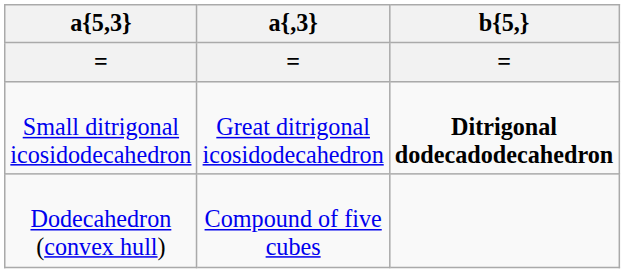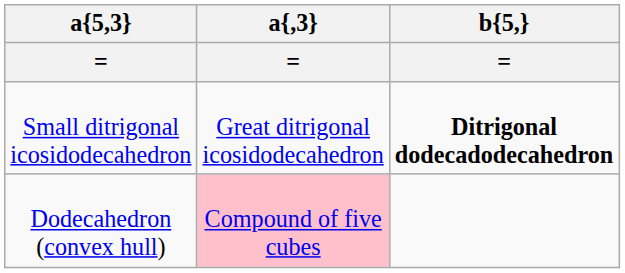(293, 233) no background -> (293, 233) pink background
